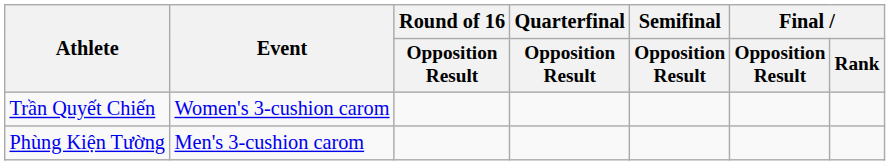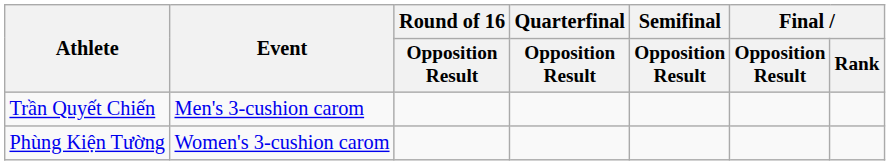(282, 109) Women's 3-cushion carom -> (269, 109) Men's 3-cushion carom
(269, 142) Men's 3-cushion carom -> (282, 142) Women's 3-cushion carom
